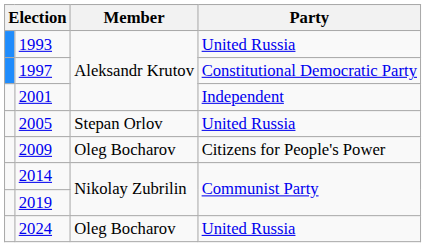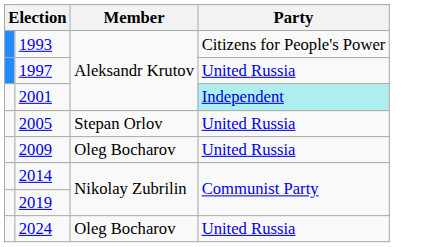(249, 44) United Russia -> (293, 44) Citizens for People's Power
(309, 70) Constitutional Democratic Party -> (249, 70) United Russia
(243, 96) no background -> (243, 96) paleturquoise background
(293, 149) Citizens for People's Power -> (249, 149) United Russia
